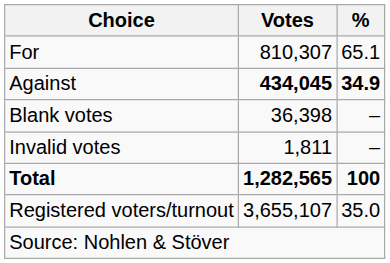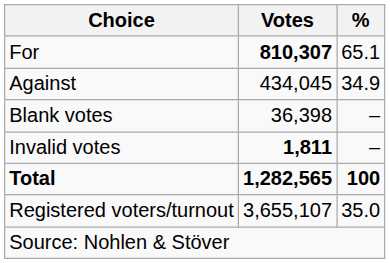(296, 52) normal -> (296, 52) bold
(296, 83) bold -> (296, 83) normal
(361, 83) bold -> (361, 83) normal
(308, 147) normal -> (308, 147) bold
